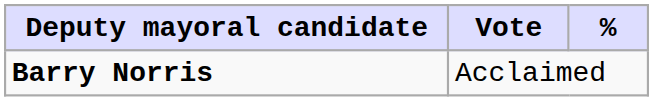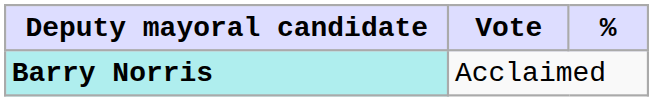(112, 73) no background -> (112, 73) paleturquoise background
